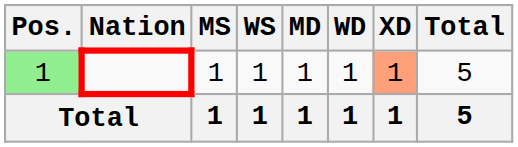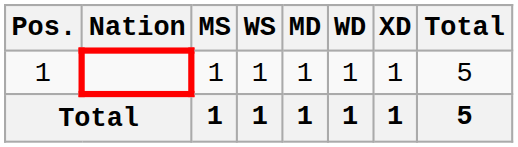(43, 73) lightgreen background -> (43, 73) no background
(395, 73) lightsalmon background -> (395, 73) no background
